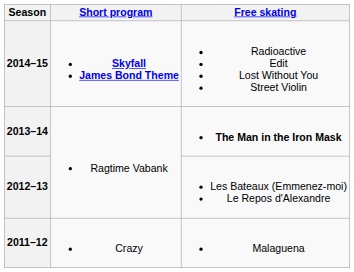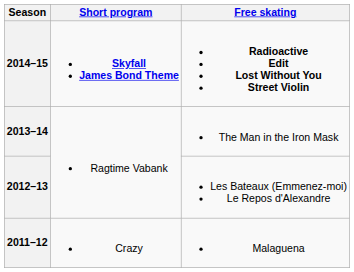(265, 70) normal -> (265, 70) bold
(265, 137) bold -> (265, 137) normal
